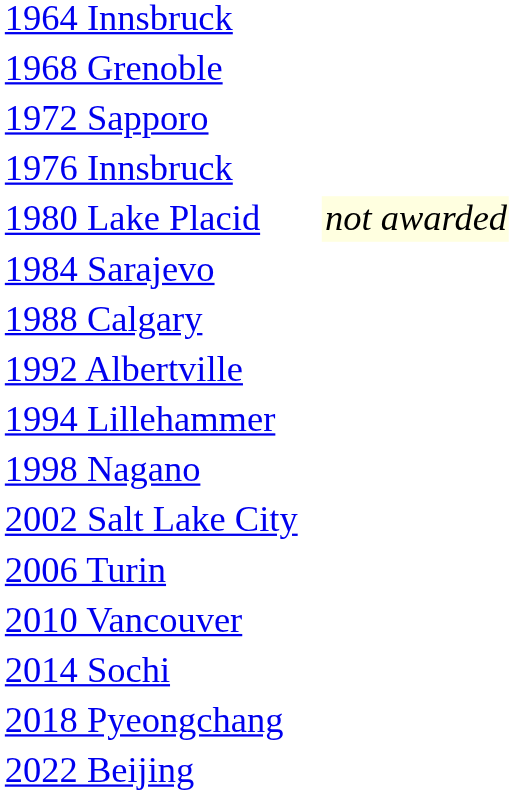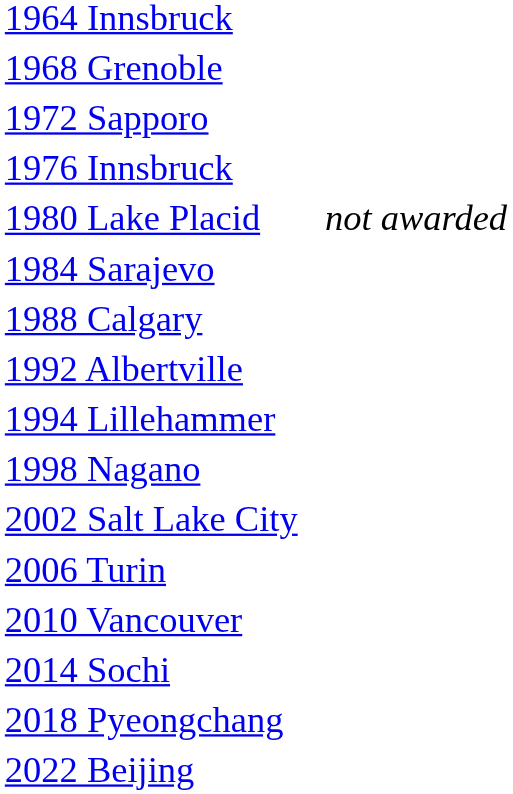(416, 218) lightyellow background -> (416, 218) no background
